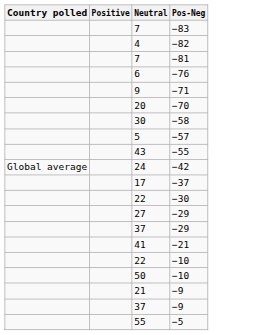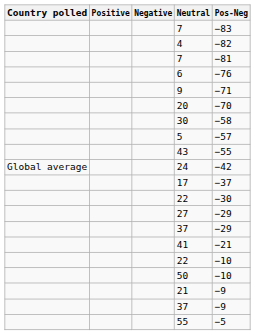+ column: (153, 13)
